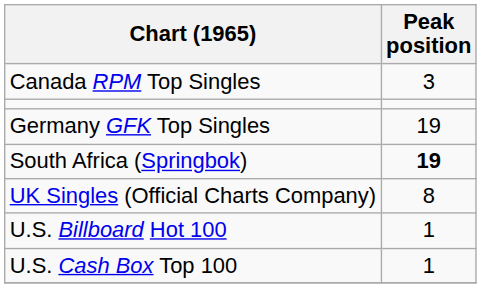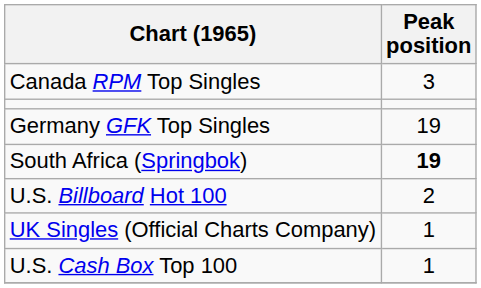(193, 195) UK Singles (Official Charts Company) -> (118, 195) U.S. Billboard Hot 100
(429, 195) 8 -> (429, 195) 2
(118, 230) U.S. Billboard Hot 100 -> (193, 230) UK Singles (Official Charts Company)
